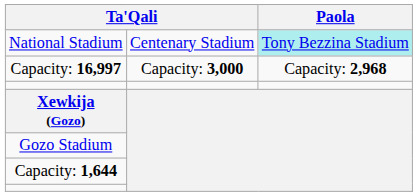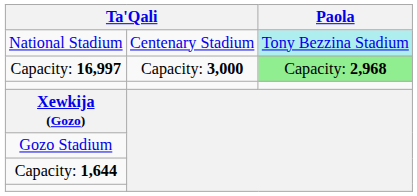(335, 68) no background -> (335, 68) lightgreen background
